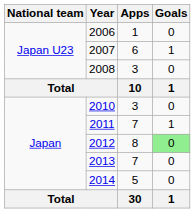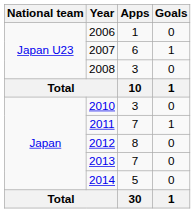(171, 143) lightgreen background -> (171, 143) no background
